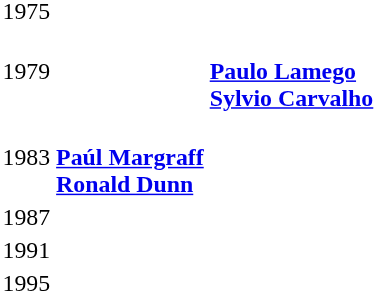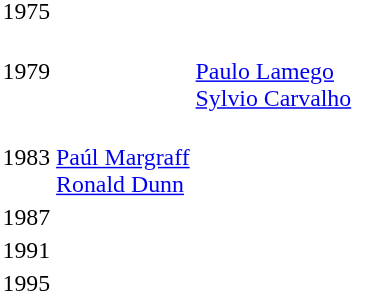(291, 84) bold -> (273, 84) normal
(130, 171) bold -> (123, 171) normal
